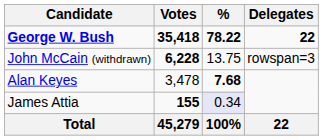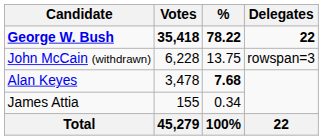(182, 59) bold -> (182, 59) normal
(188, 102) bold -> (188, 102) normal
(228, 102) lavender background -> (228, 102) no background
